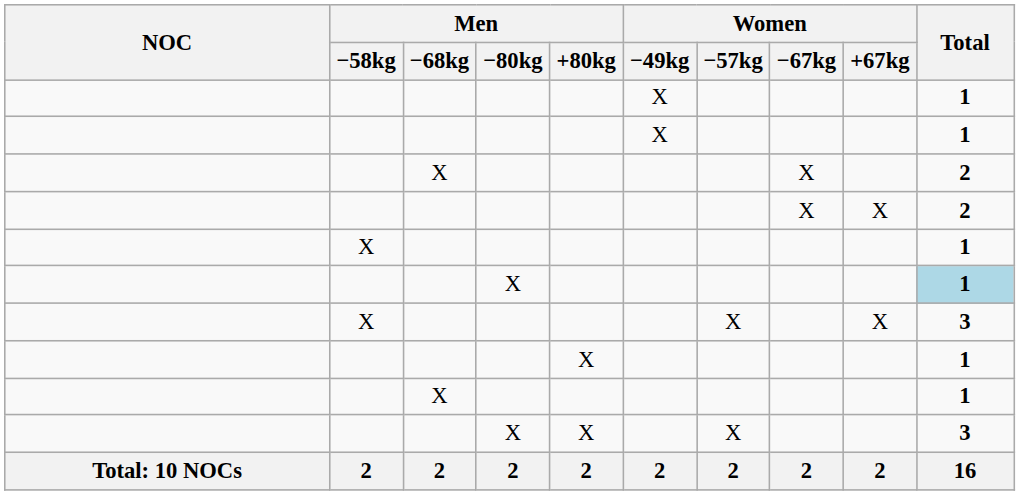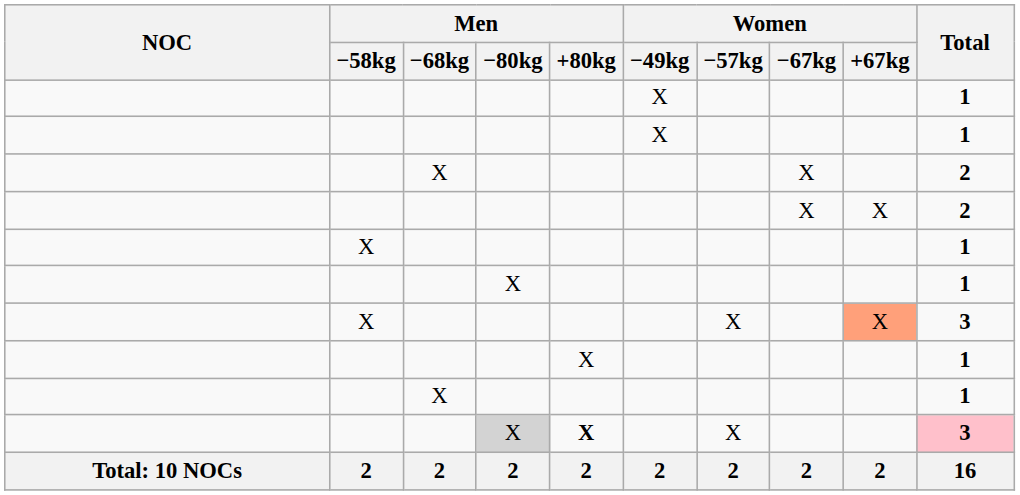(965, 284) lightblue background -> (965, 284) no background
(880, 321) no background -> (880, 321) lightsalmon background
(513, 433) no background -> (513, 433) lightgrey background
(586, 433) normal -> (586, 433) bold
(965, 433) no background -> (965, 433) pink background
